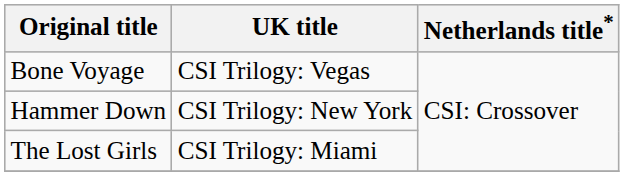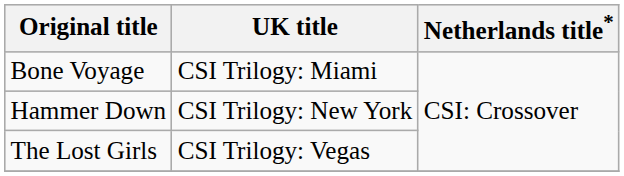(274, 71) CSI Trilogy: Vegas -> (278, 71) CSI Trilogy: Miami
(278, 150) CSI Trilogy: Miami -> (274, 150) CSI Trilogy: Vegas
